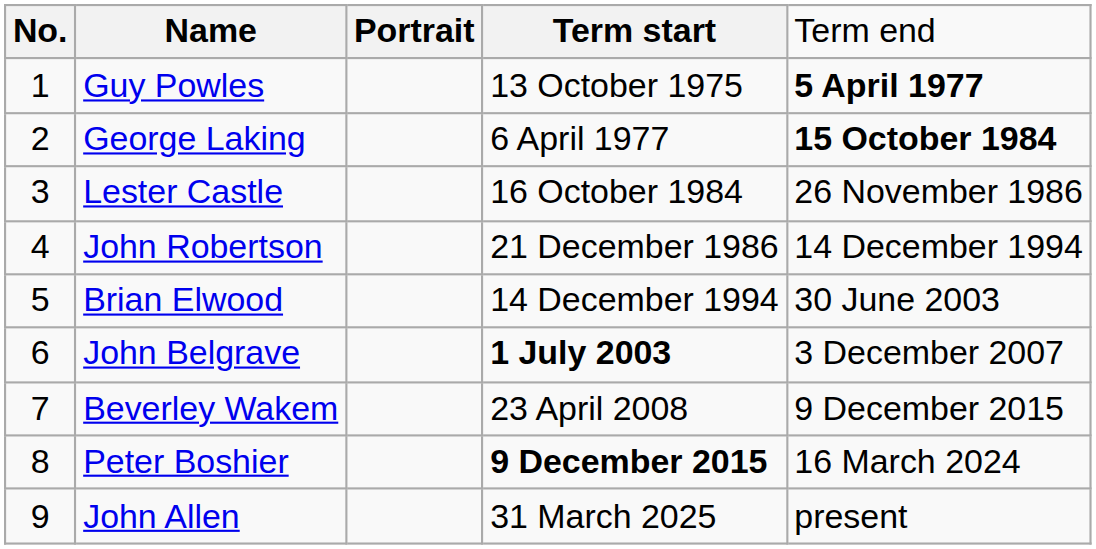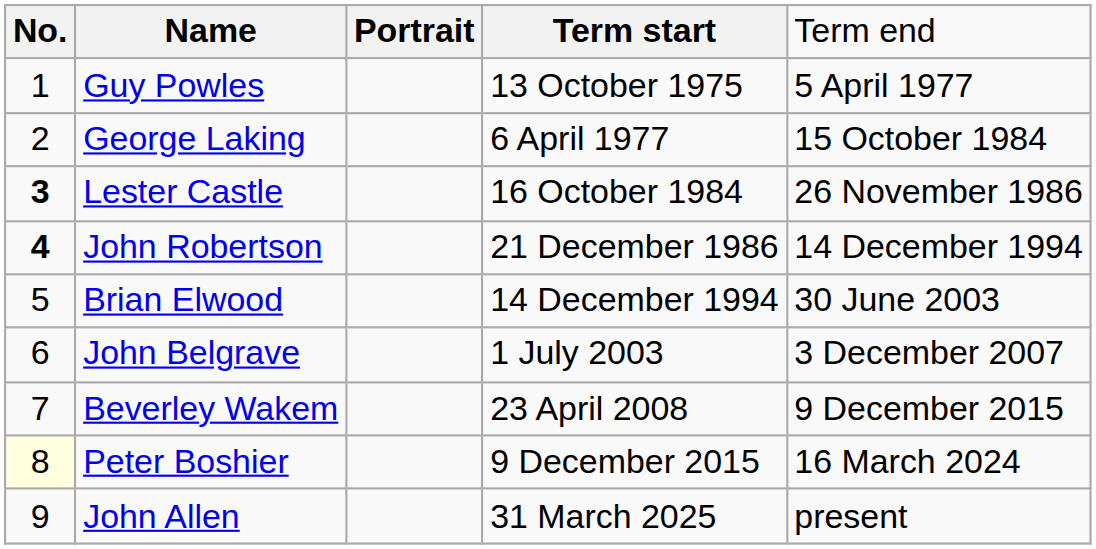(889, 85) bold -> (884, 85) normal
(925, 138) bold -> (921, 138) normal
(40, 192) normal -> (40, 192) bold
(40, 246) normal -> (40, 246) bold
(581, 354) bold -> (577, 354) normal
(40, 461) no background -> (40, 461) lightyellow background
(629, 461) bold -> (625, 461) normal
